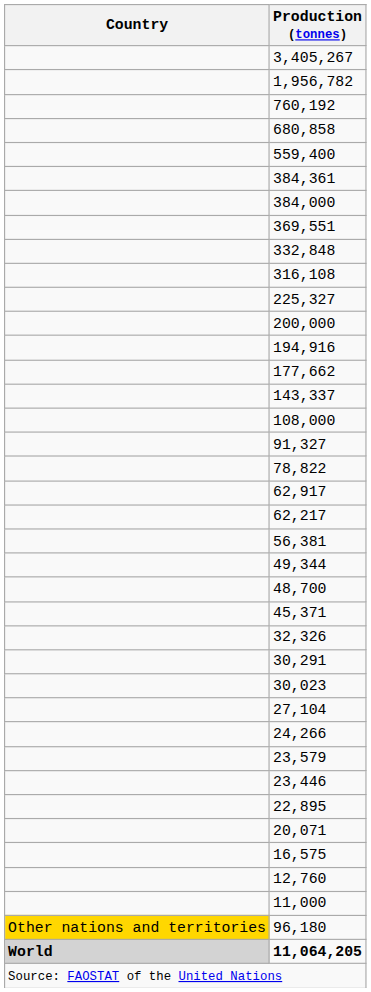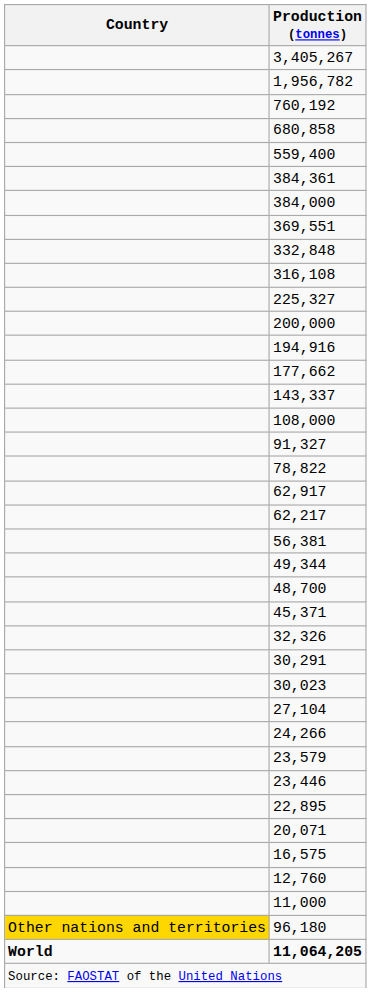(30, 952) lightgrey background -> (30, 952) no background
